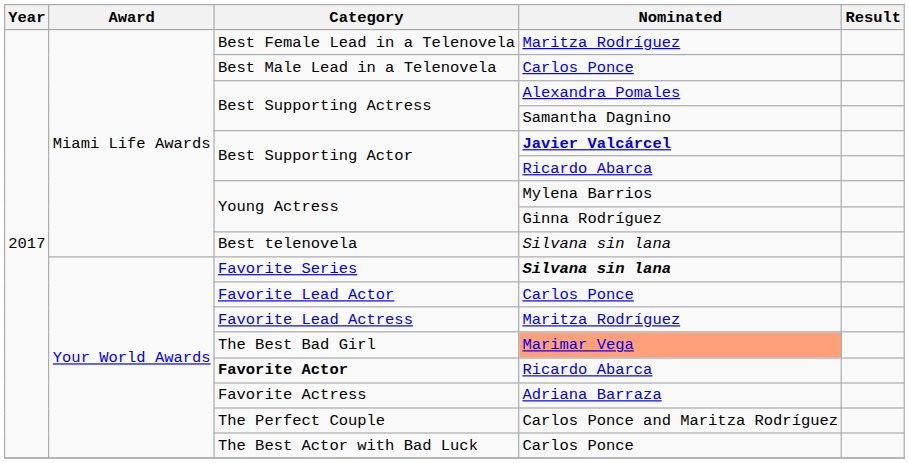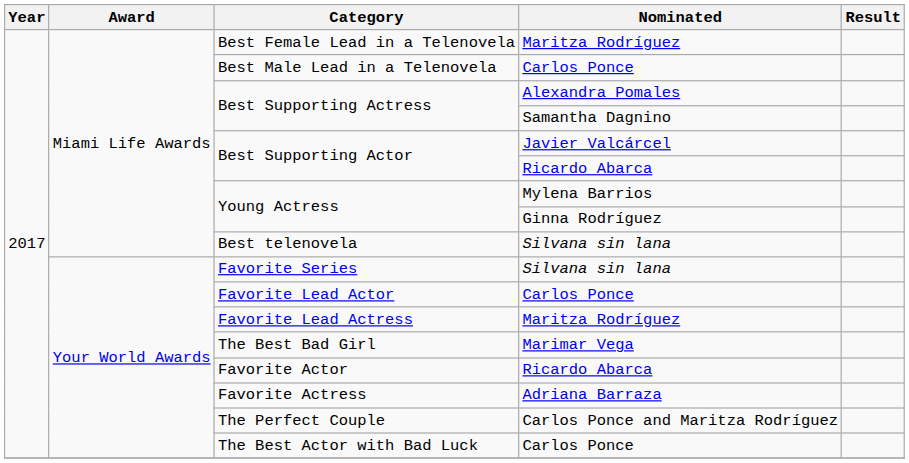(597, 143) bold -> (597, 143) normal
(597, 269) bold -> (597, 269) normal
(578, 345) lightsalmon background -> (578, 345) no background
(283, 370) bold -> (283, 370) normal
